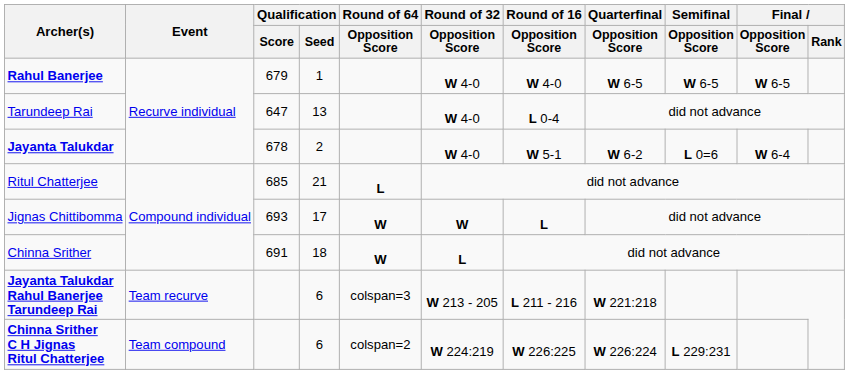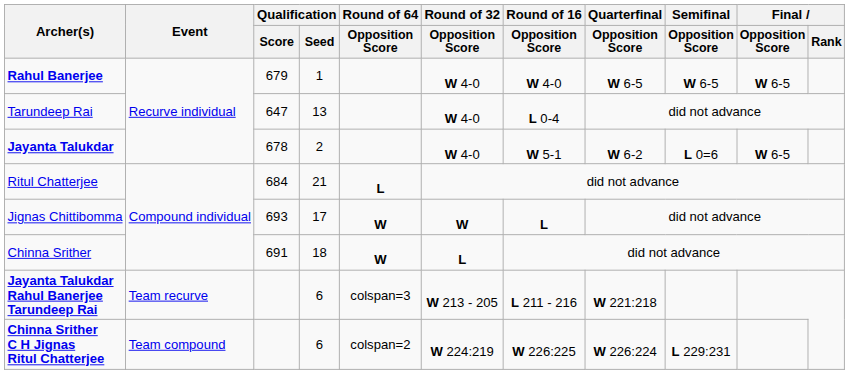(772, 154) W 6-4 -> (772, 154) W 6-5
(277, 182) 685 -> (277, 182) 684
